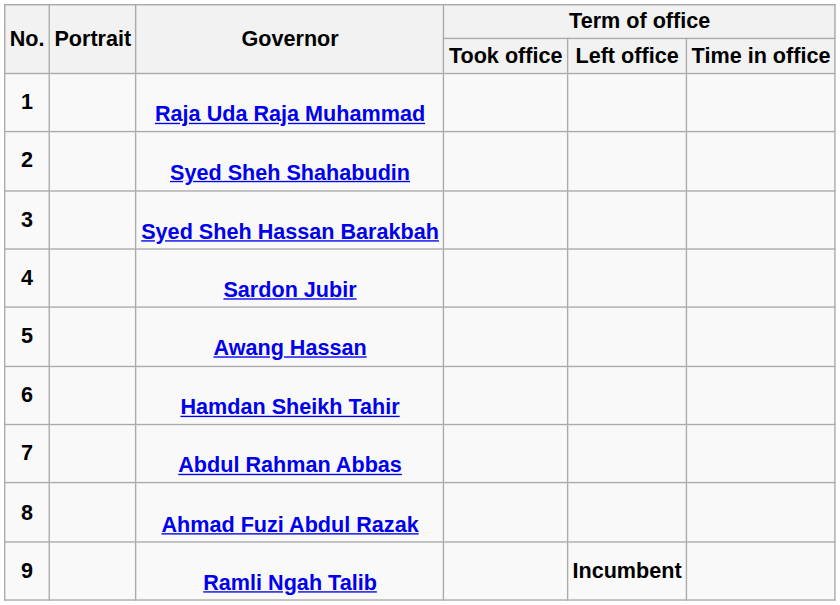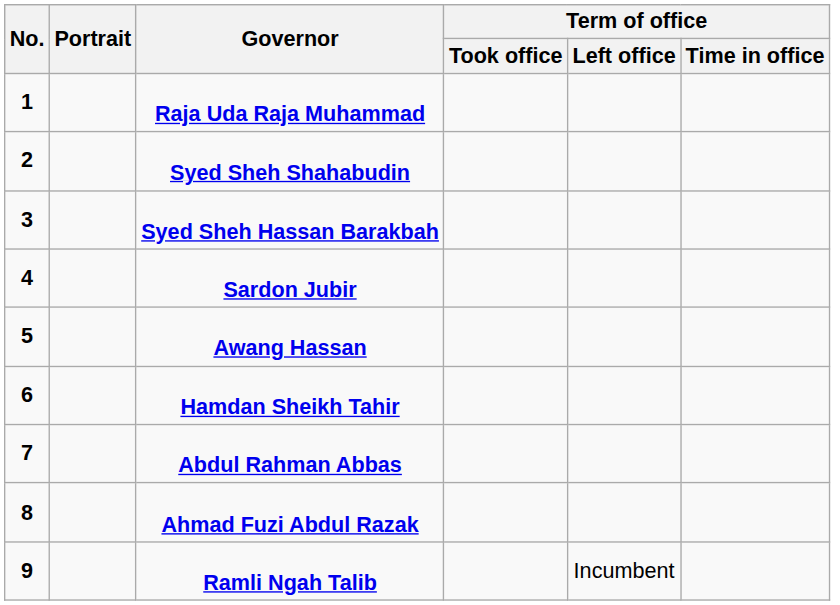(627, 570) bold -> (624, 570) normal
